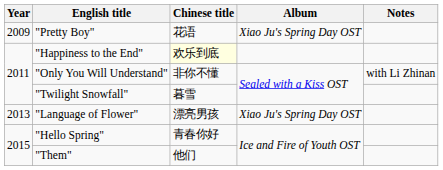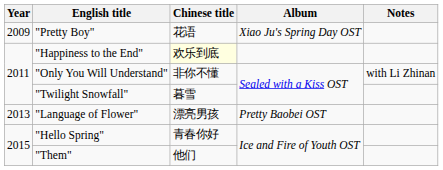(300, 114) Xiao Ju's Spring Day OST -> (283, 114) Pretty Baobei OST
